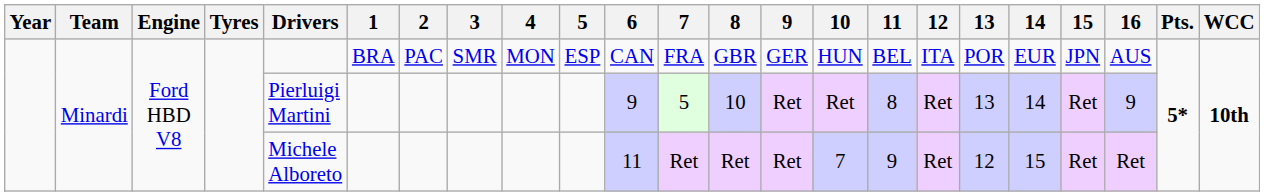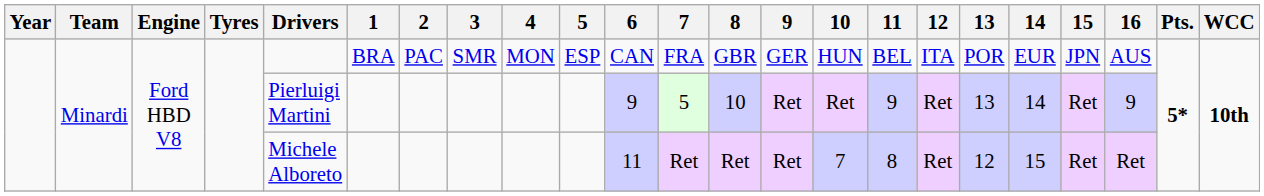(892, 102) 8 -> (892, 102) 9
(892, 161) 9 -> (892, 161) 8
